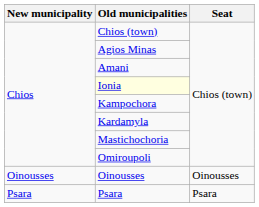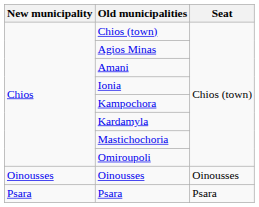(109, 85) lightyellow background -> (109, 85) no background
